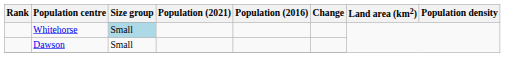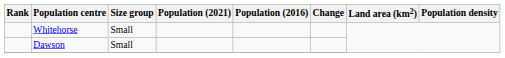(122, 29) lightblue background -> (122, 29) no background
